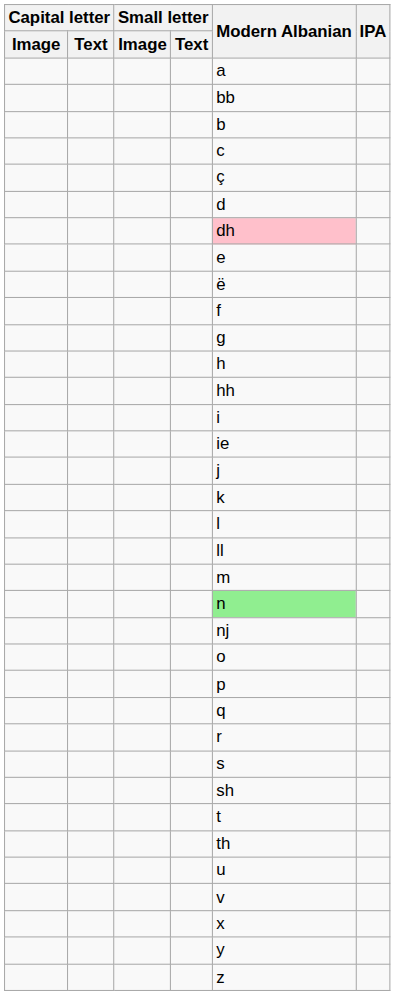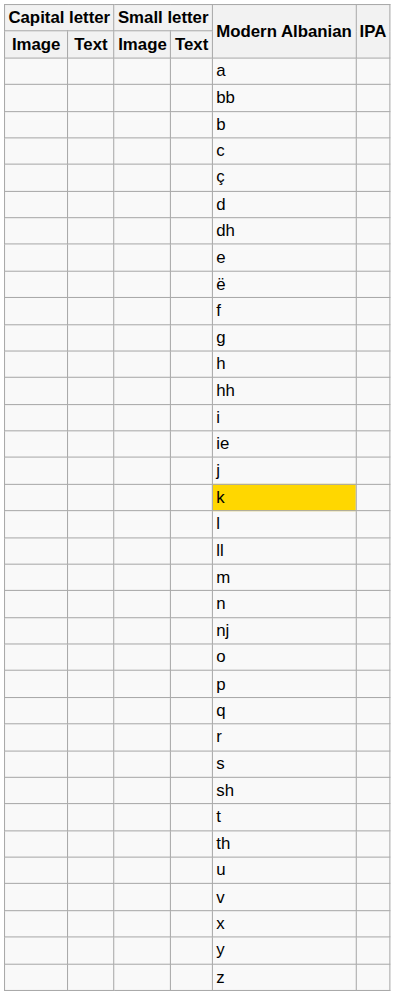(226, 230) pink background -> (226, 230) no background
(220, 497) no background -> (220, 497) gold background
(221, 603) lightgreen background -> (221, 603) no background
